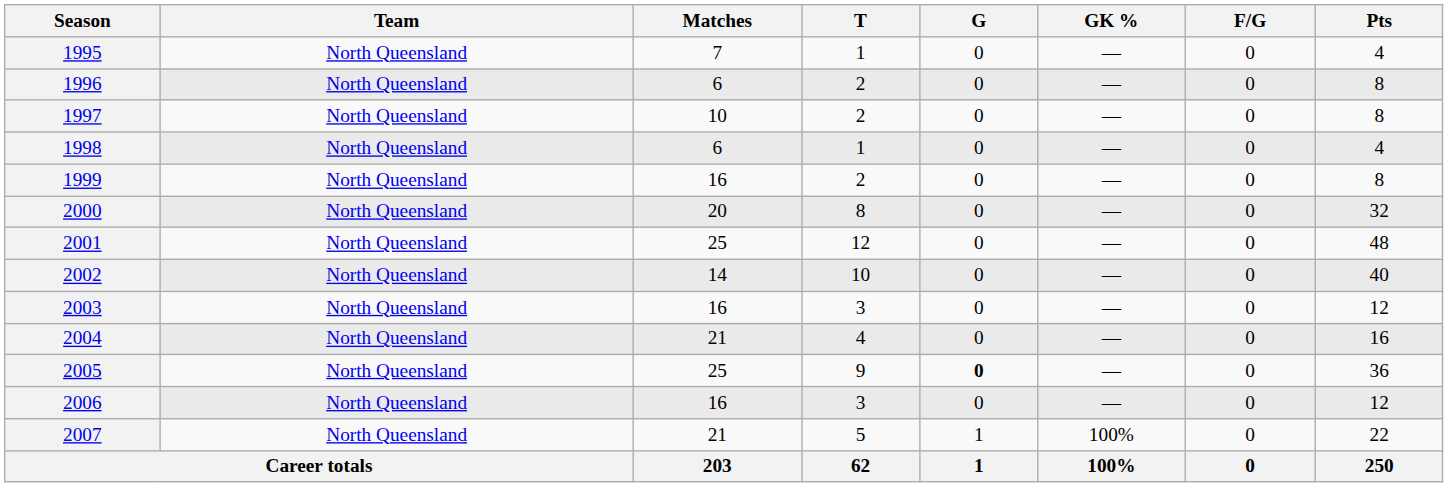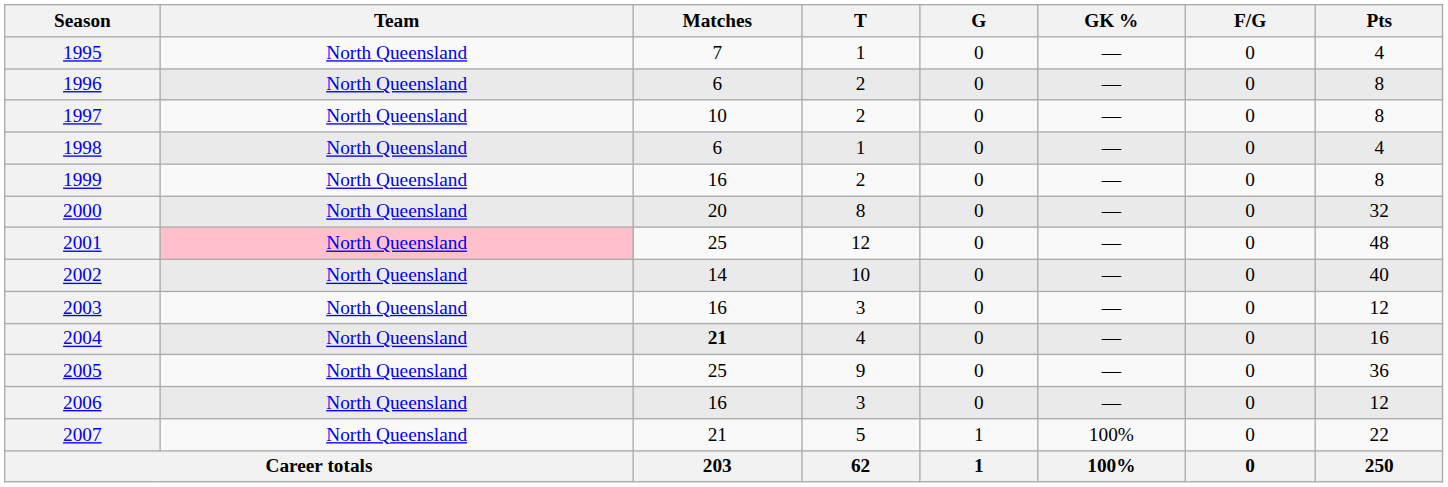(397, 243) no background -> (397, 243) pink background
(717, 339) normal -> (717, 339) bold
(979, 370) bold -> (979, 370) normal
